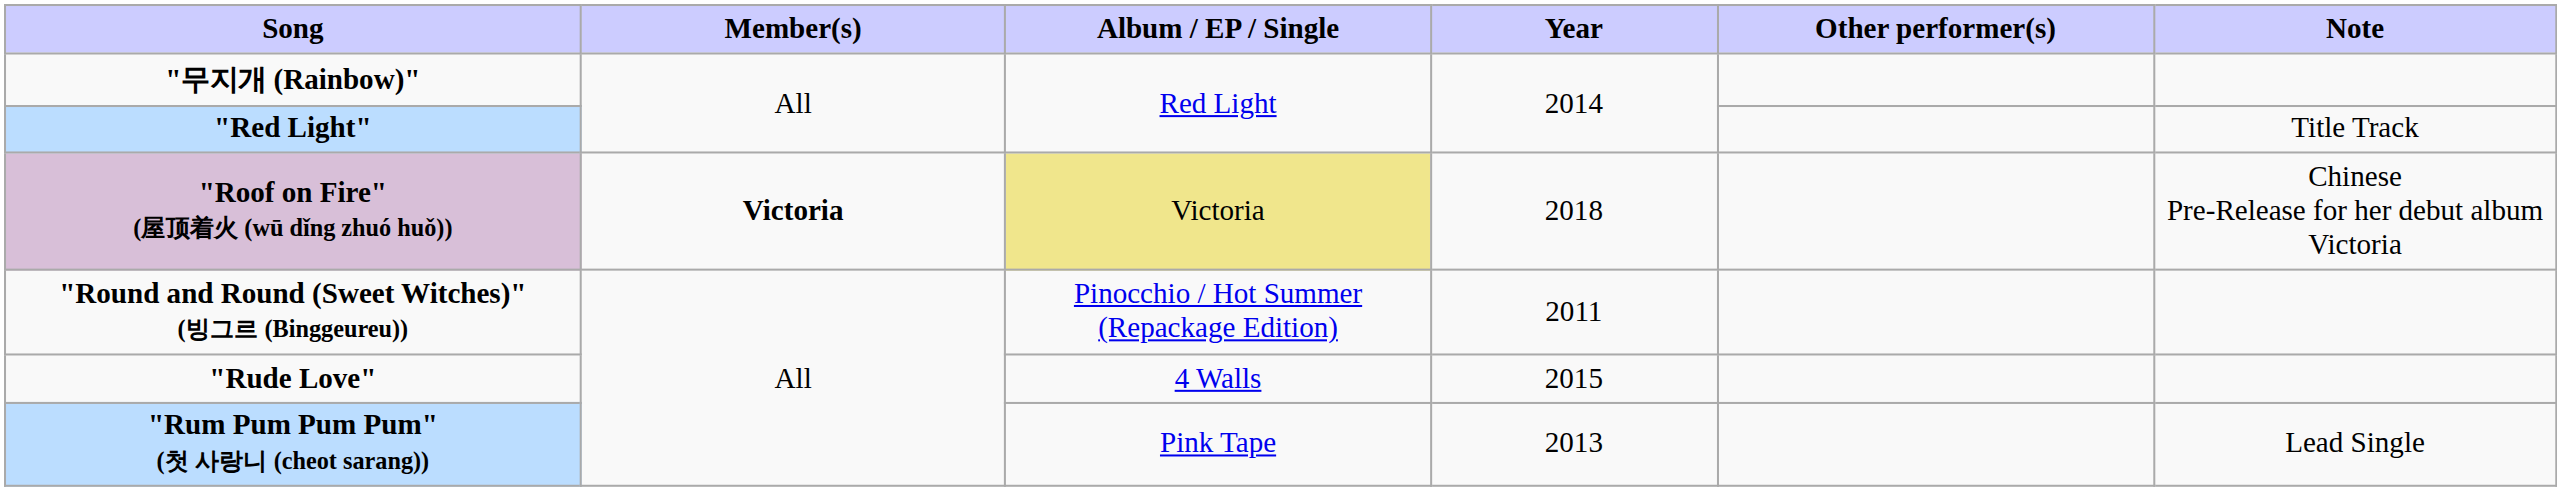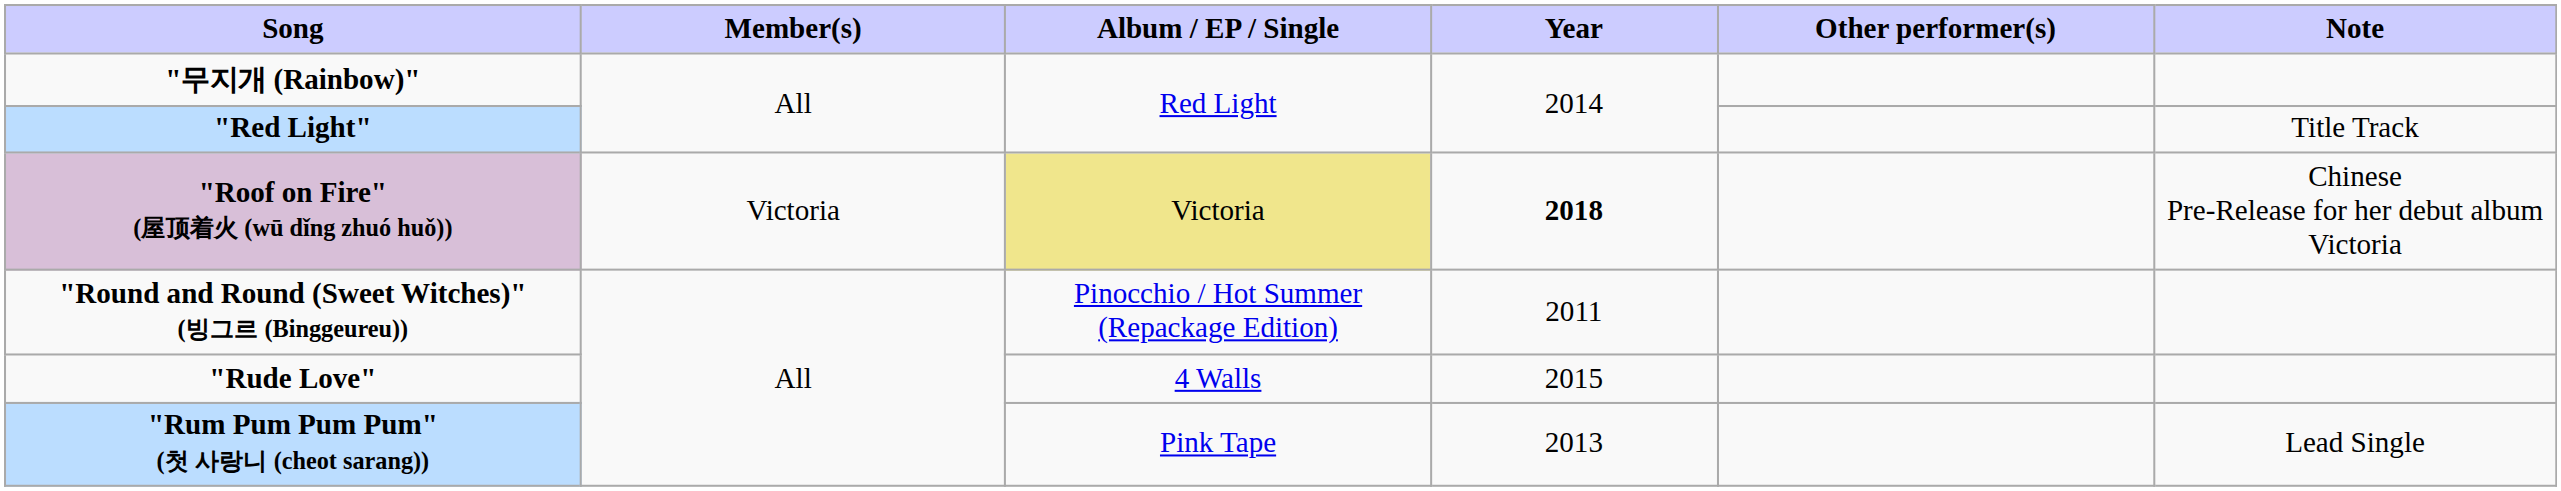(793, 210) bold -> (793, 210) normal
(1574, 210) normal -> (1574, 210) bold
